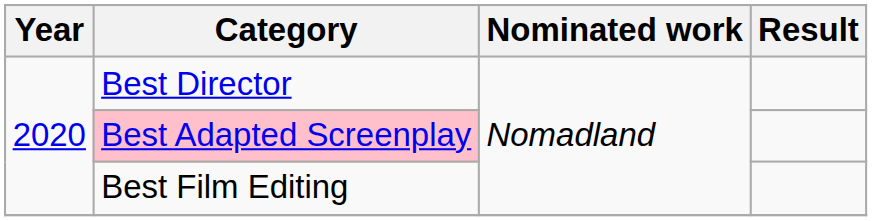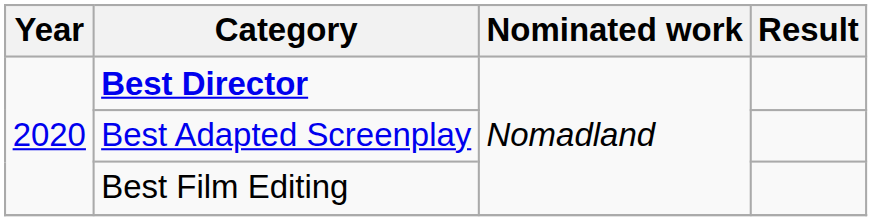(196, 82) normal -> (205, 82) bold
(286, 135) pink background -> (286, 135) no background
